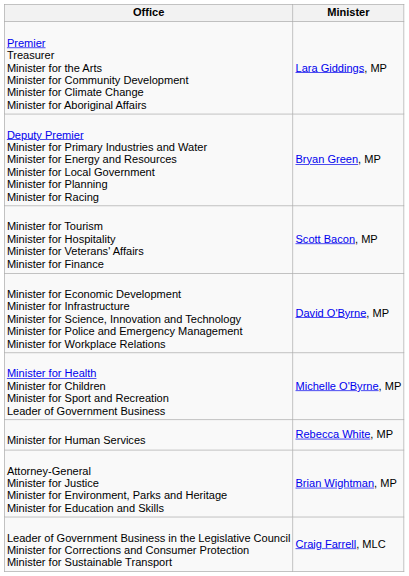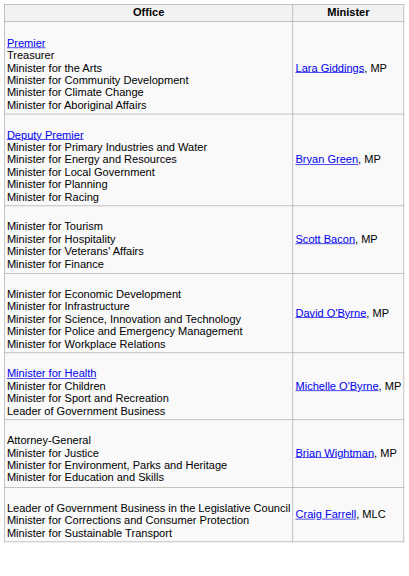- row: (76, 441)
